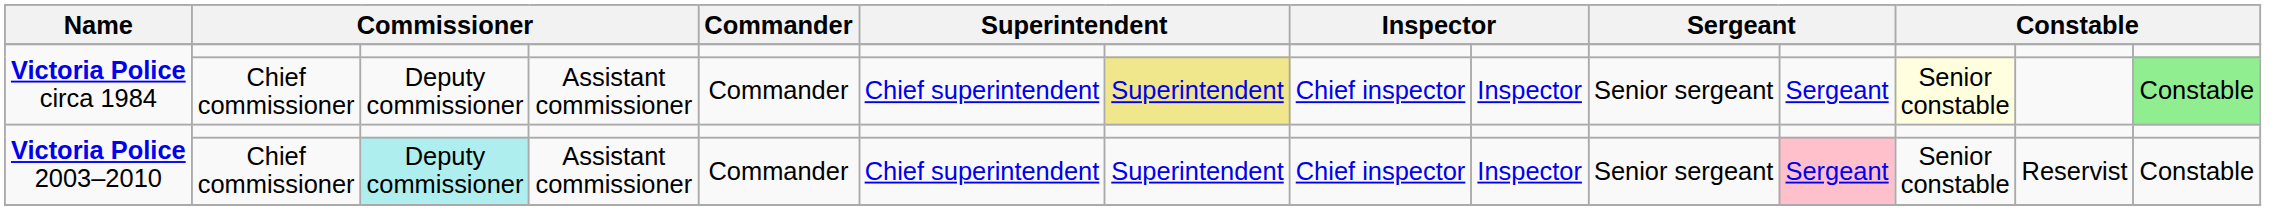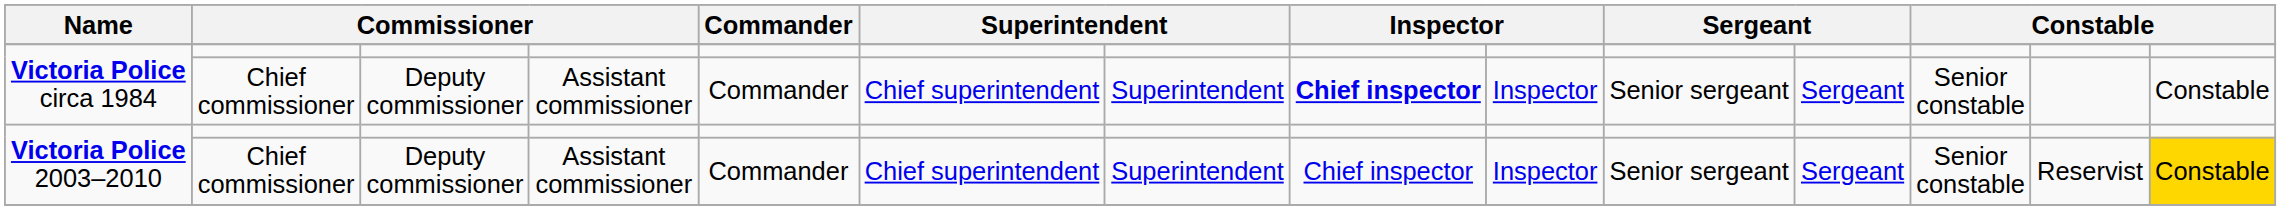(1197, 91) khaki background -> (1197, 91) no background
(1381, 91) normal -> (1388, 91) bold
(1955, 91) lightyellow background -> (1971, 91) no background
(2197, 91) lightgreen background -> (2212, 91) no background
(445, 171) paleturquoise background -> (445, 171) no background
(1837, 171) pink background -> (1853, 171) no background
(2197, 171) no background -> (2212, 171) gold background
